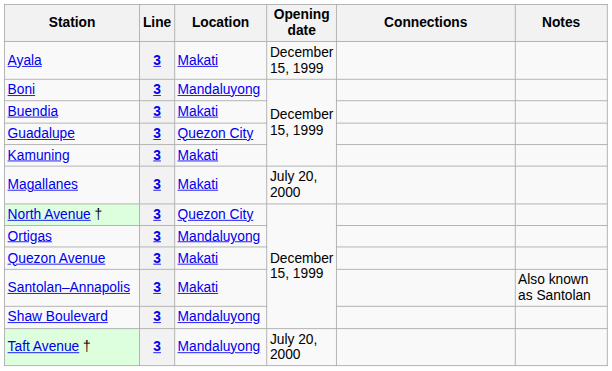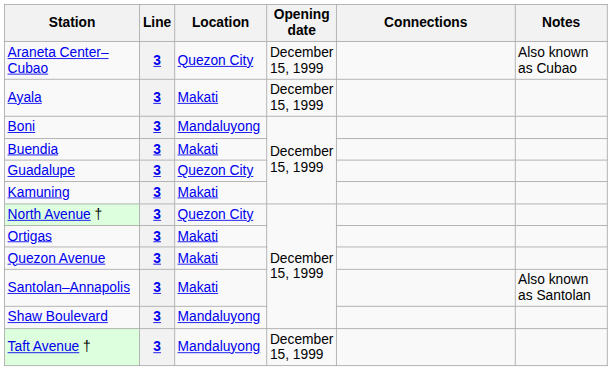+ row: (58, 60)
- row: (43, 185)
(219, 236) Mandaluyong -> (198, 236) Makati
(294, 346) July 20, 2000 -> (302, 346) December 15, 1999
